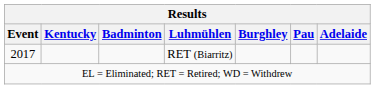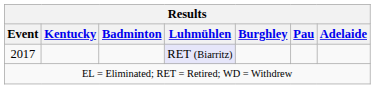(200, 53) no background -> (200, 53) lavender background
